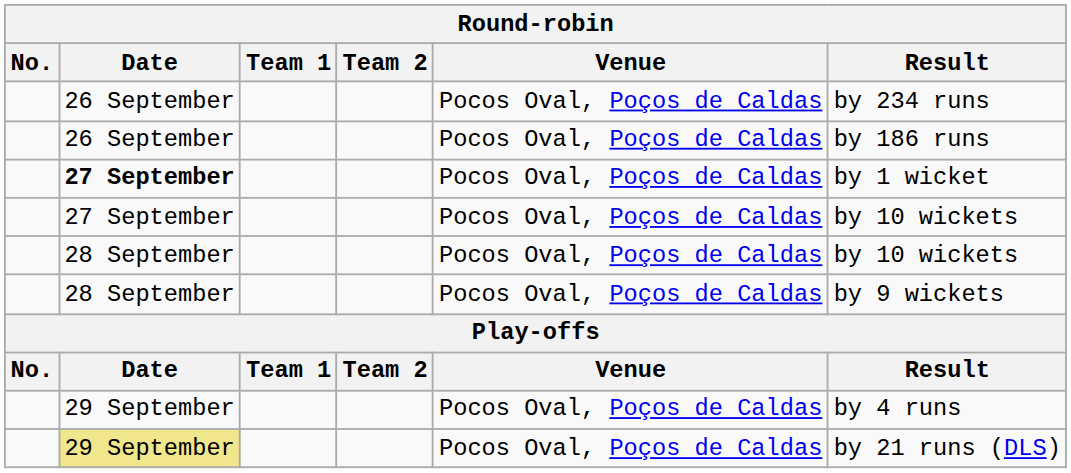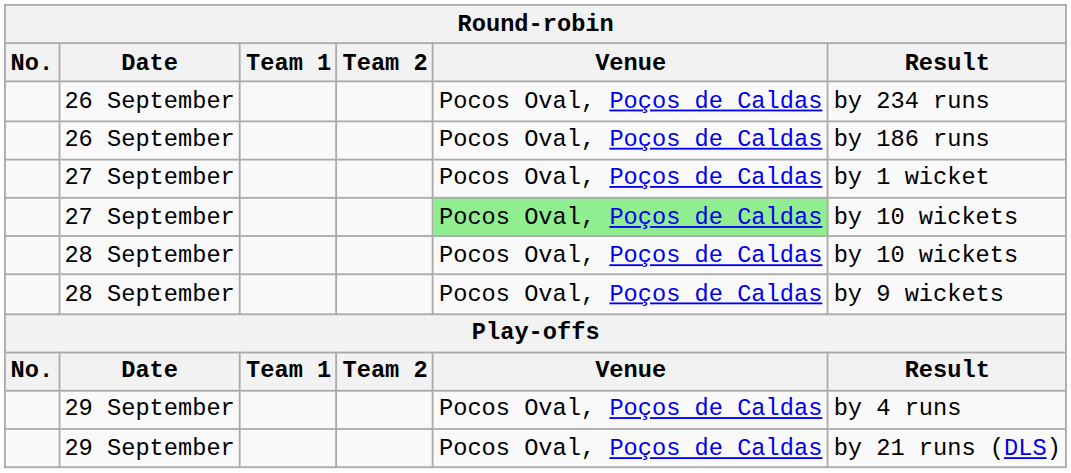(150, 178) bold -> (150, 178) normal
(631, 217) no background -> (631, 217) lightgreen background
(150, 448) khaki background -> (150, 448) no background
